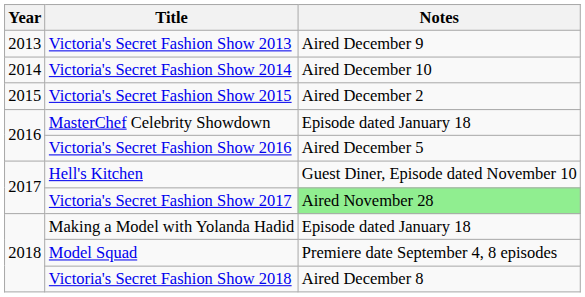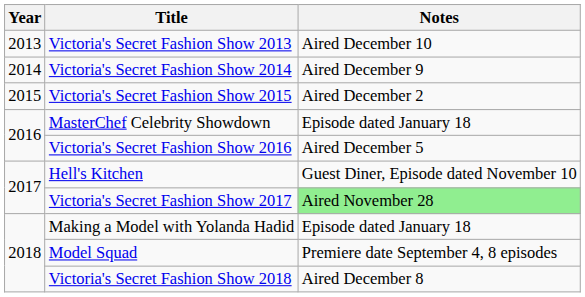(363, 43) Aired December 9 -> (367, 43) Aired December 10
(367, 69) Aired December 10 -> (363, 69) Aired December 9
